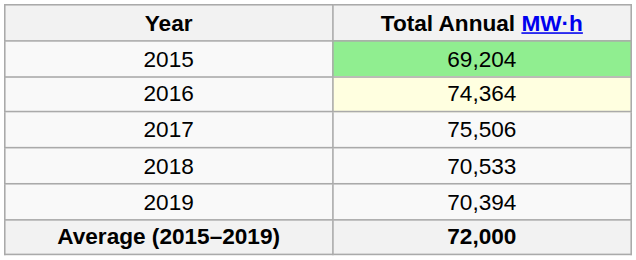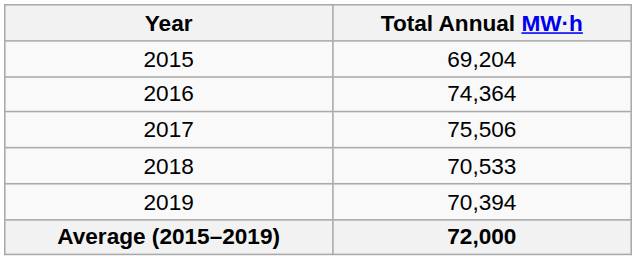(482, 59) lightgreen background -> (482, 59) no background
(482, 94) lightyellow background -> (482, 94) no background
